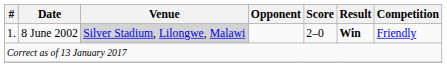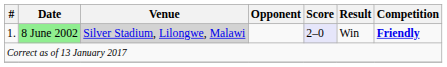(50, 33) no background -> (50, 33) lightgreen background
(315, 33) no background -> (315, 33) lavender background
(350, 33) bold -> (349, 33) normal
(397, 33) normal -> (398, 33) bold
